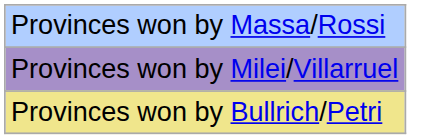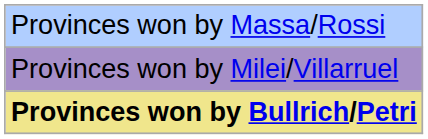(197, 111) normal -> (214, 111) bold
